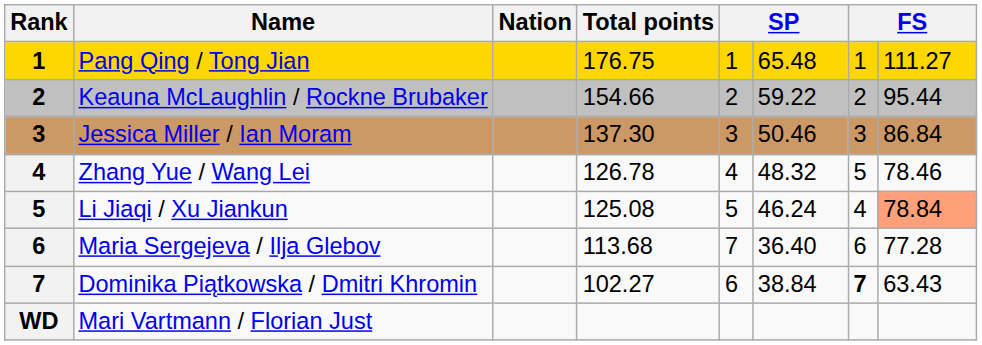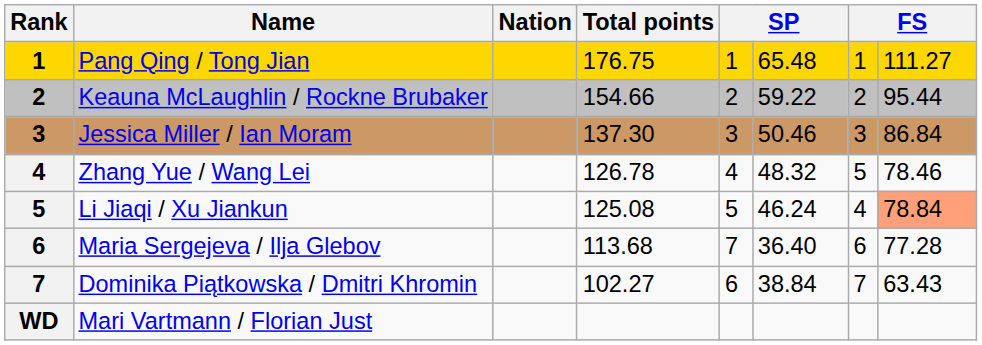(860, 284) bold -> (860, 284) normal
